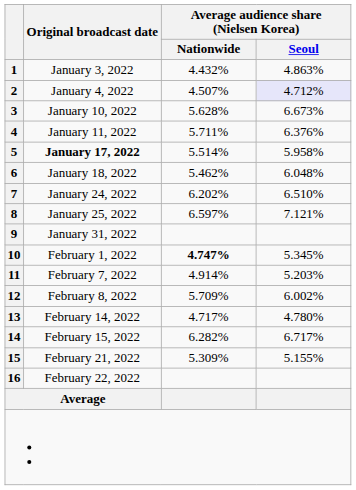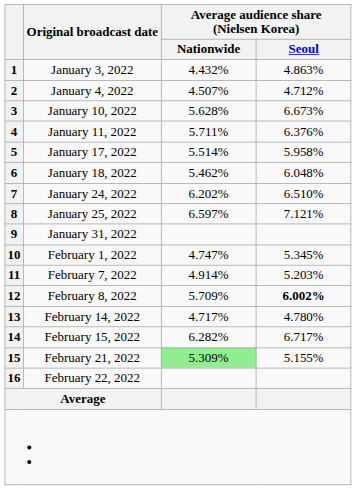(304, 90) lavender background -> (304, 90) no background
(92, 152) bold -> (92, 152) normal
(209, 255) bold -> (209, 255) normal
(304, 296) normal -> (304, 296) bold
(209, 357) no background -> (209, 357) lightgreen background
